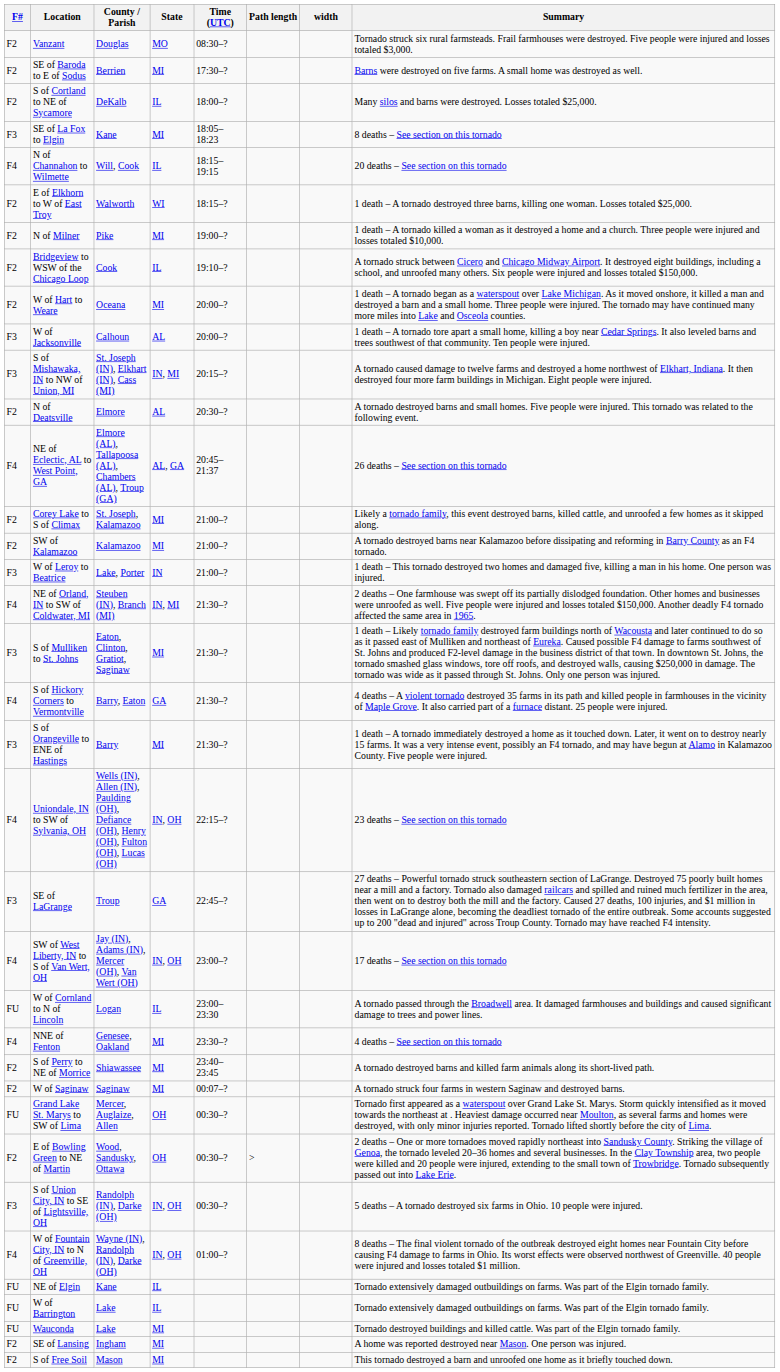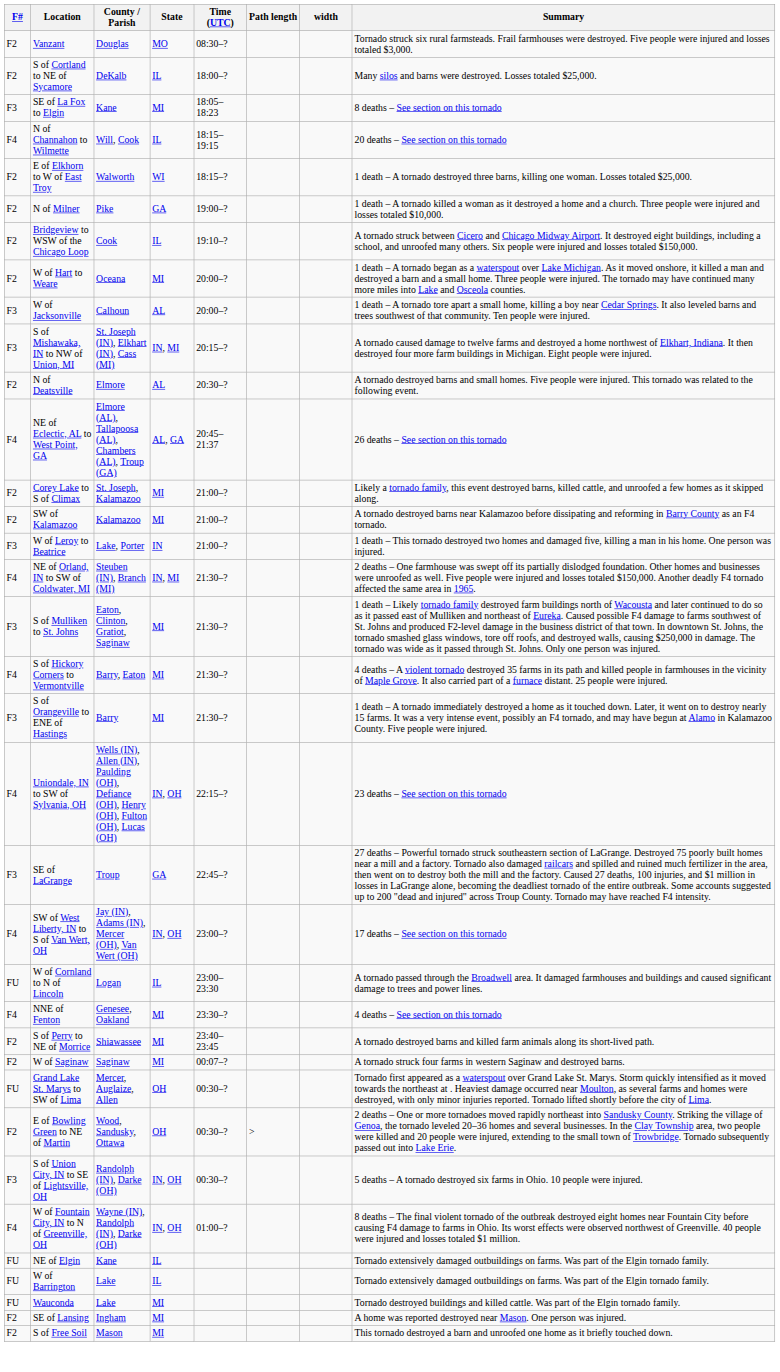- row: (59, 70)
(158, 235) MI -> (159, 209) GA
(159, 701) GA -> (158, 675) MI
